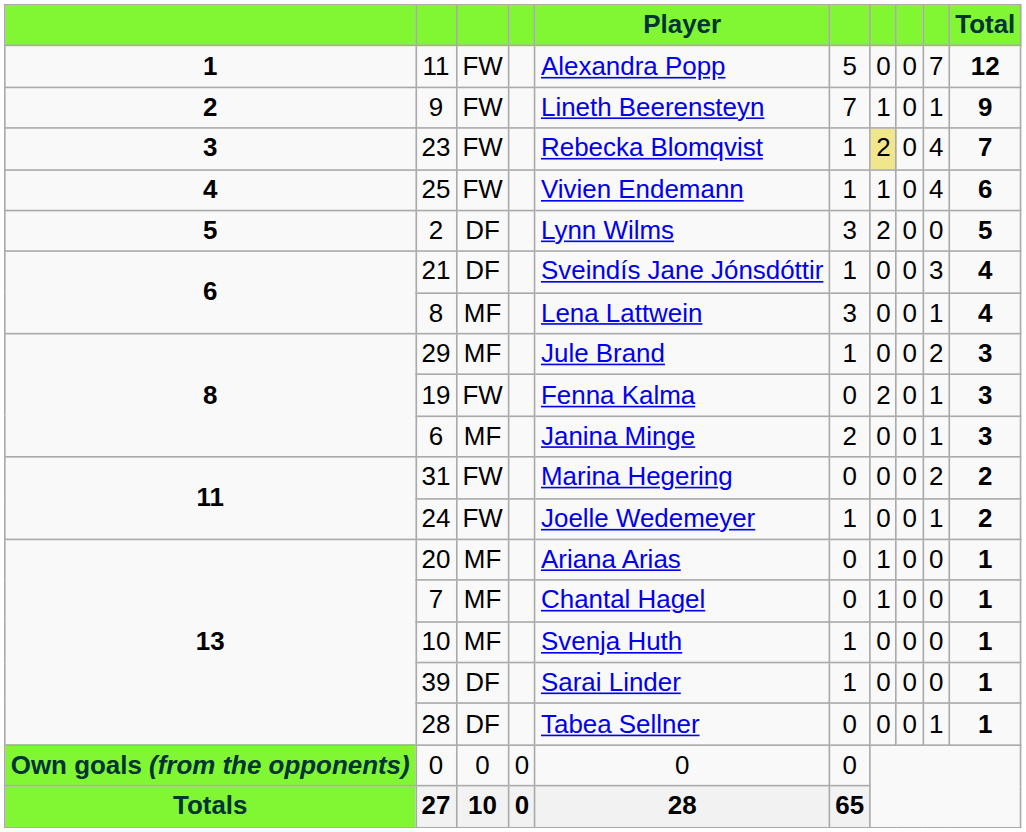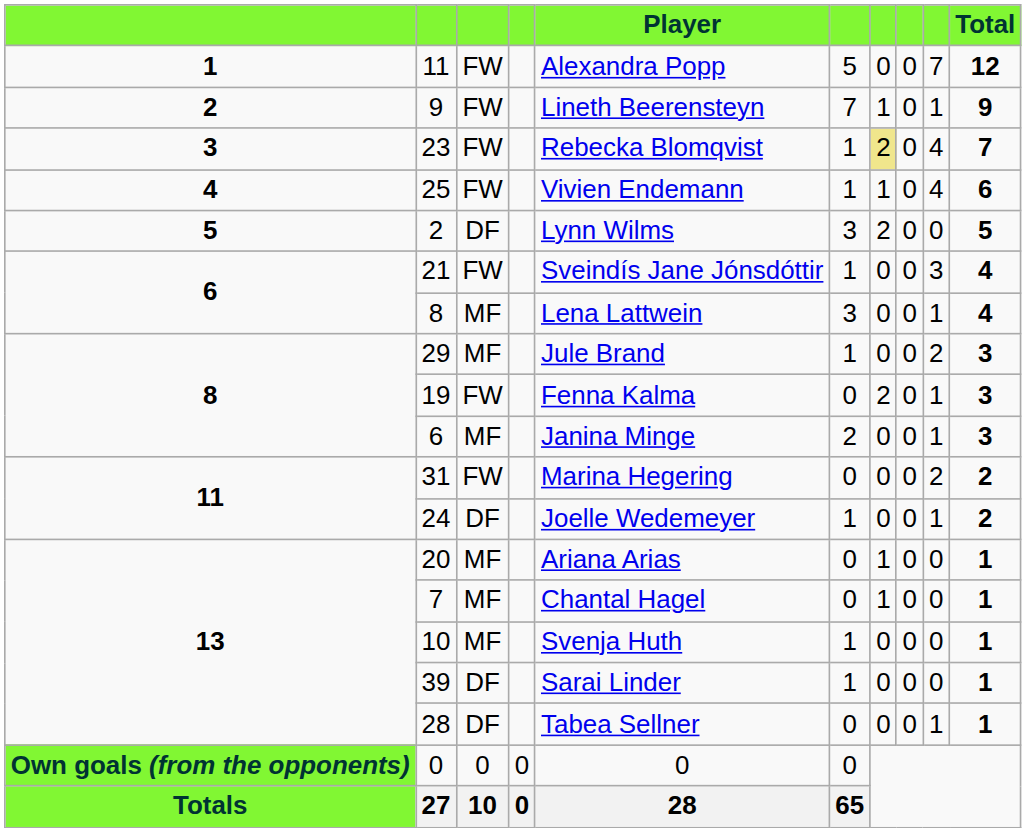(483, 271) DF -> (483, 271) FW
(483, 518) FW -> (483, 518) DF
